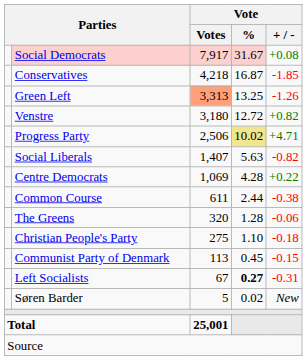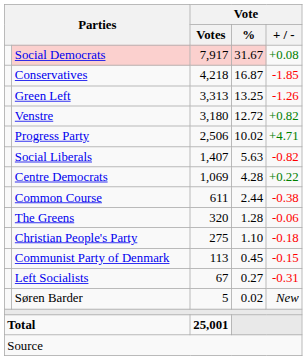(214, 95) lightsalmon background -> (214, 95) no background
(249, 136) khaki background -> (249, 136) no background
(252, 278) bold -> (252, 278) normal
